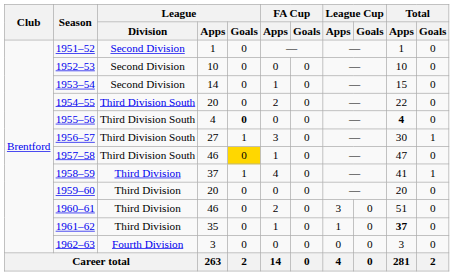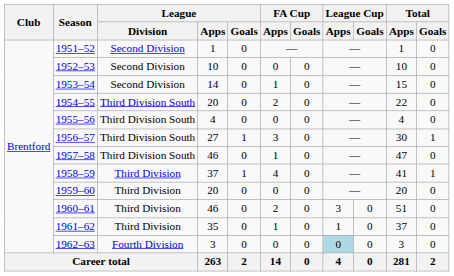(244, 119) bold -> (244, 119) normal
(401, 119) bold -> (401, 119) normal
(244, 155) gold background -> (244, 155) no background
(401, 226) bold -> (401, 226) normal
(338, 244) no background -> (338, 244) lightblue background
